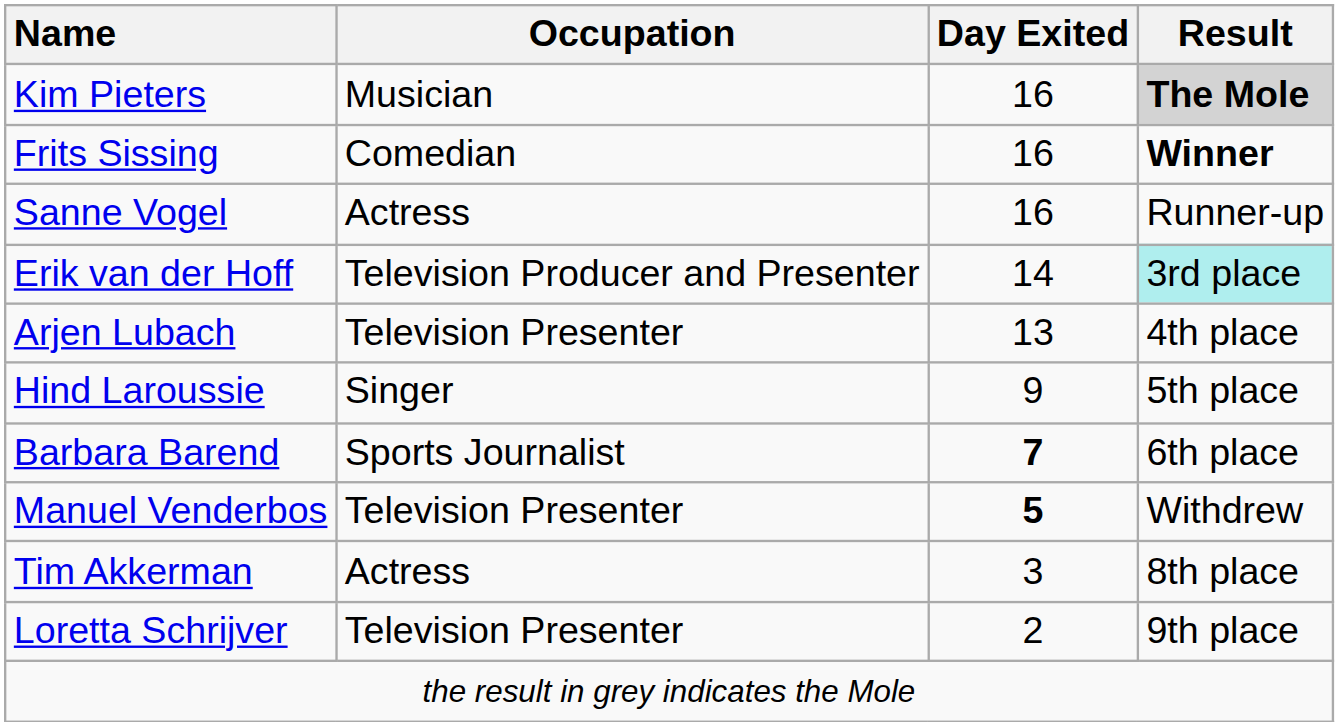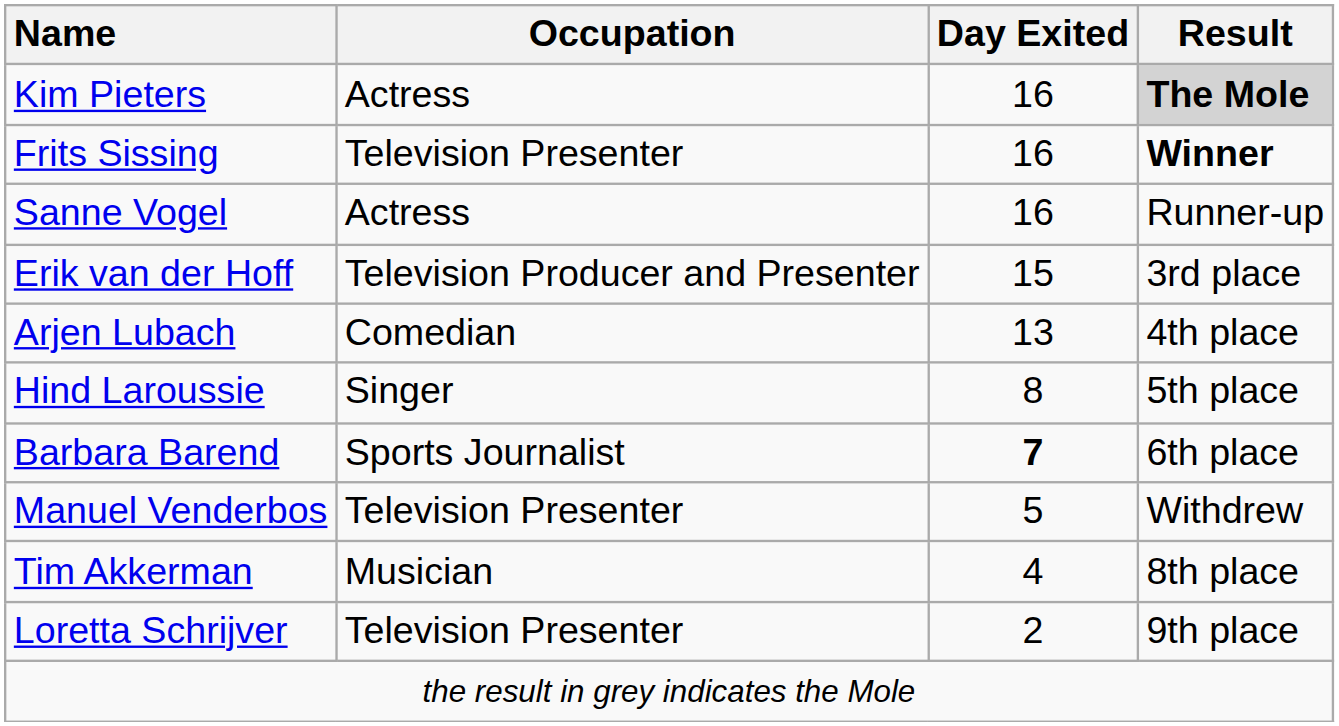(419, 93) Musician -> (407, 93) Actress
(430, 153) Comedian -> (514, 153) Television Presenter
(1033, 272) 14 -> (1033, 272) 15
(1224, 272) paleturquoise background -> (1224, 272) no background
(514, 332) Television Presenter -> (430, 332) Comedian
(1033, 392) 9 -> (1033, 392) 8
(1033, 511) bold -> (1033, 511) normal
(407, 570) Actress -> (419, 570) Musician
(1033, 570) 3 -> (1033, 570) 4
